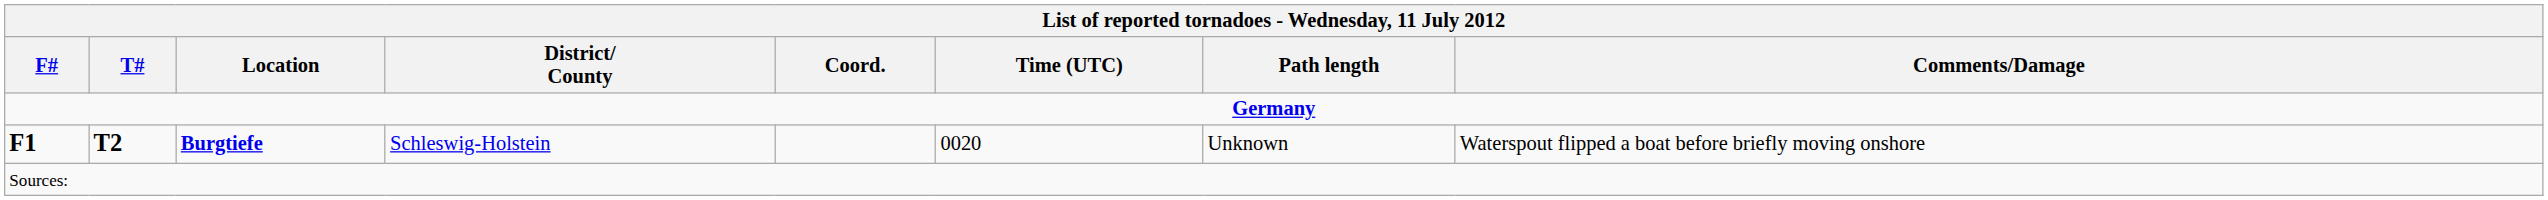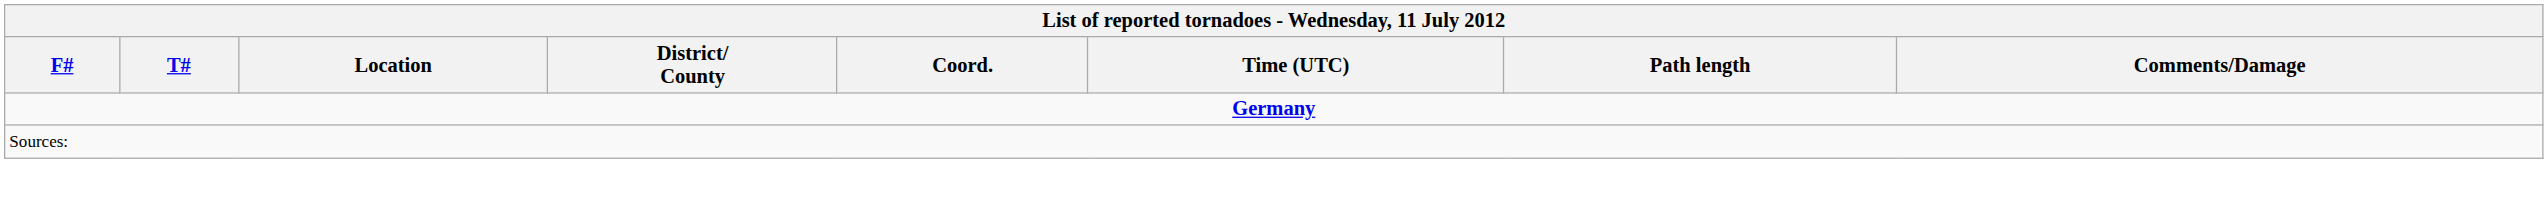- row: (23, 143)
